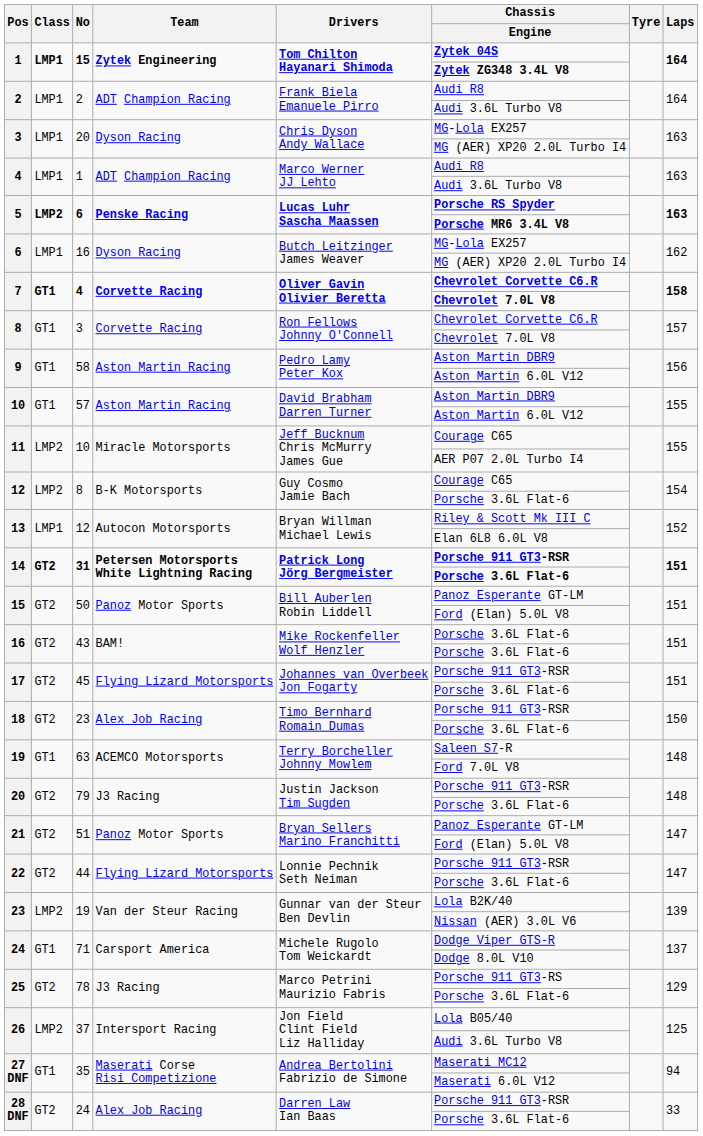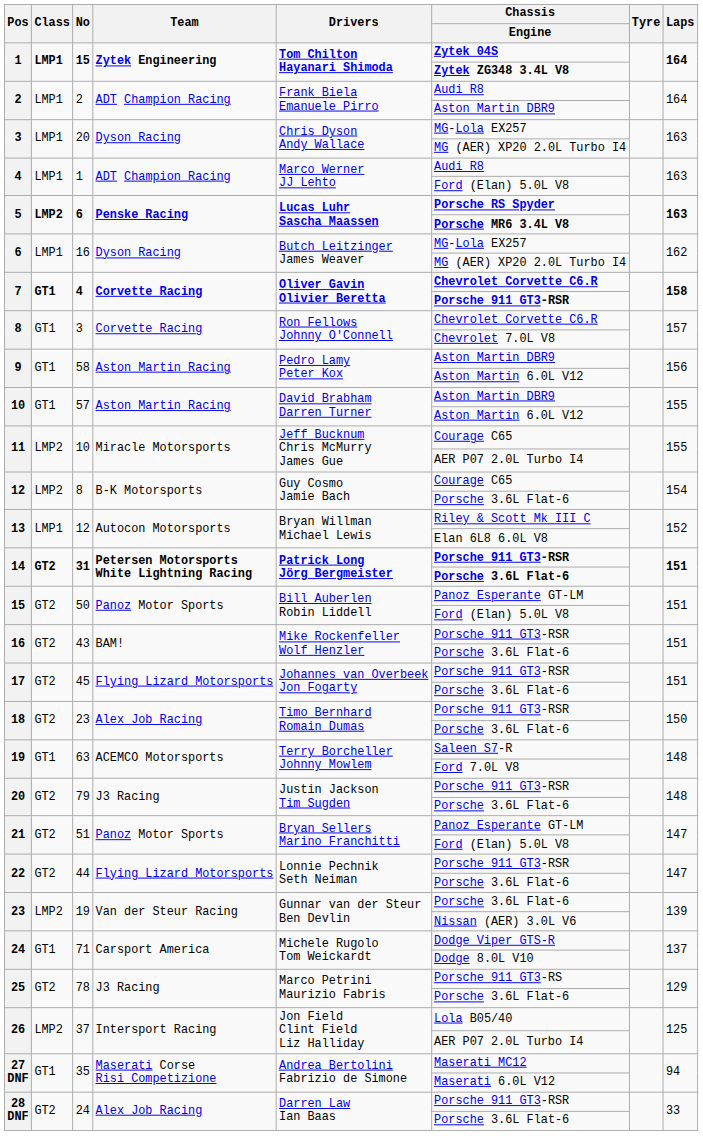(498, 110) Audi 3.6L Turbo V8 -> (495, 110) Aston Martin DBR9
(498, 187) Audi 3.6L Turbo V8 -> (502, 187) Ford (Elan) 5.0L V8
(495, 301) Chevrolet 7.0L V8 -> (502, 301) Porsche 911 GT3-RSR
(502, 635) Porsche 3.6L Flat-6 -> (502, 635) Porsche 911 GT3-RSR
(473, 903) Lola B2K/40 -> (502, 903) Porsche 3.6L Flat-6
(498, 1042) Audi 3.6L Turbo V8 -> (509, 1042) AER P07 2.0L Turbo I4
